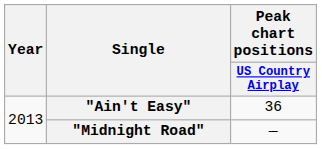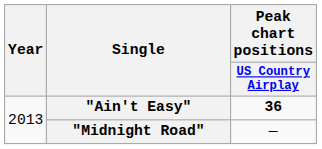(273, 108) normal -> (273, 108) bold
